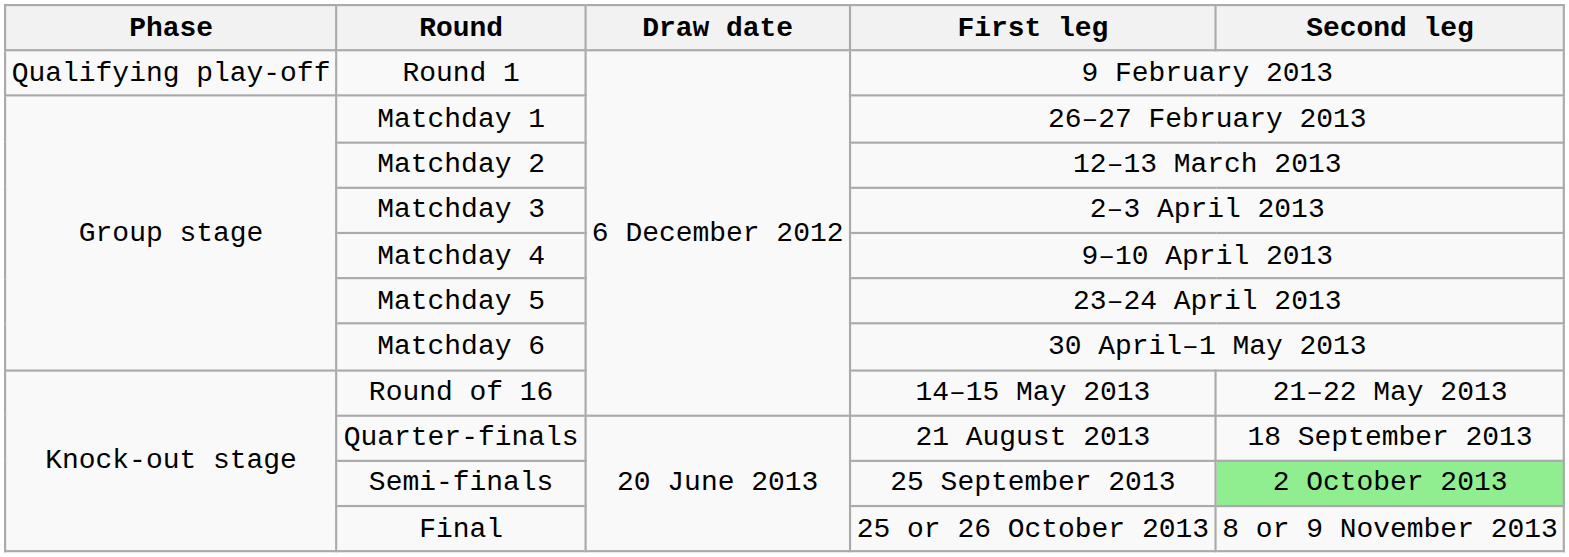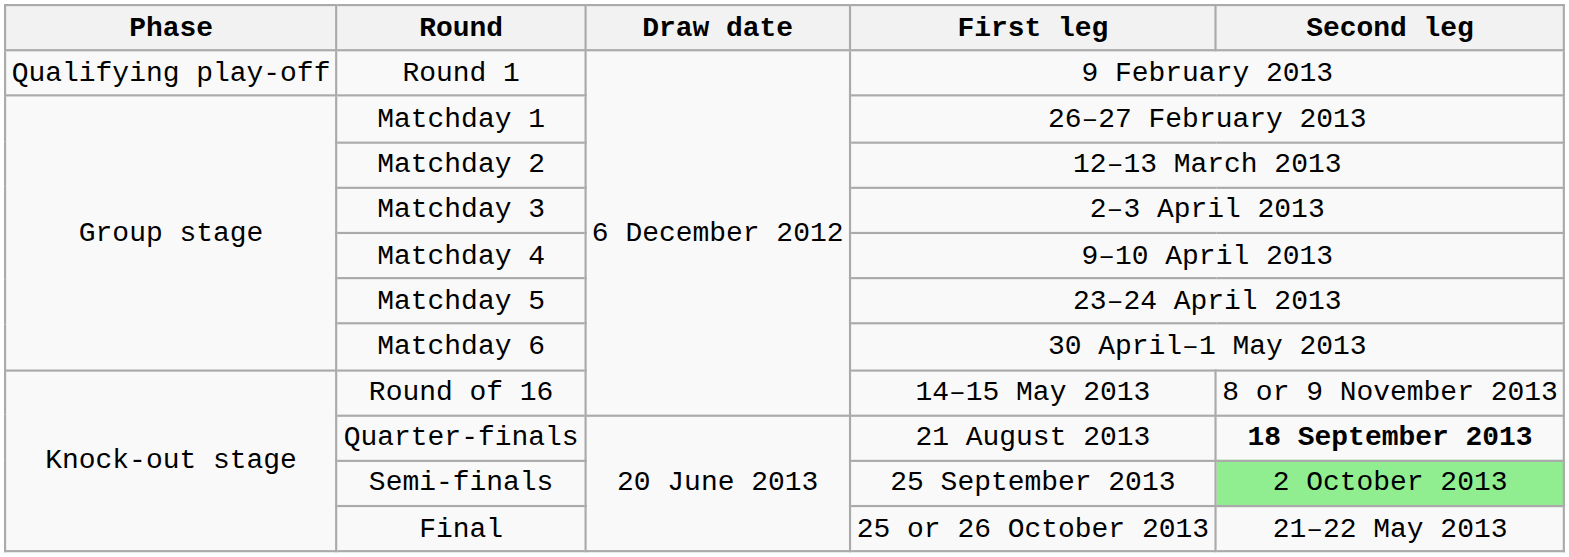(1390, 392) 21–22 May 2013 -> (1390, 392) 8 or 9 November 2013
(1390, 438) normal -> (1390, 438) bold
(1390, 529) 8 or 9 November 2013 -> (1390, 529) 21–22 May 2013
